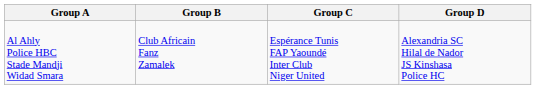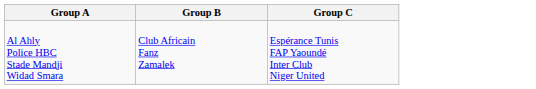- column: (465, 12)
